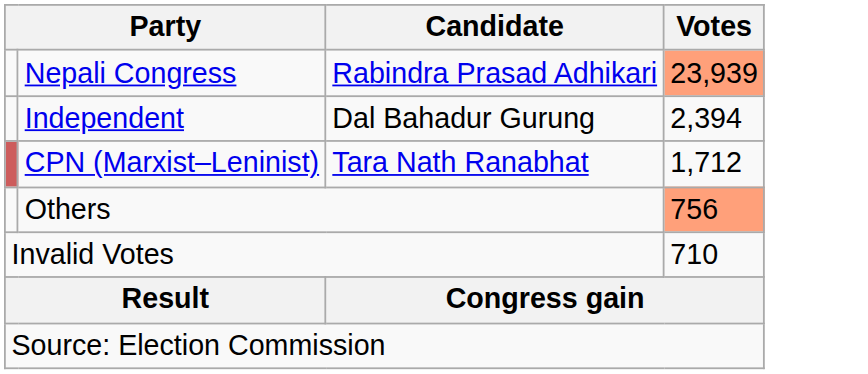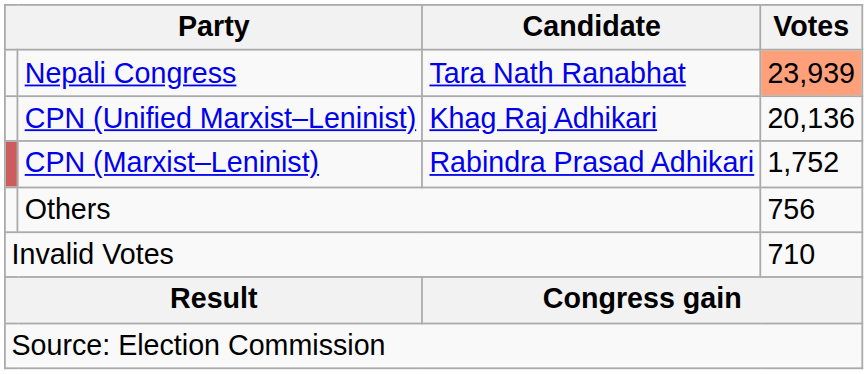(495, 72) Rabindra Prasad Adhikari -> (558, 72) Tara Nath Ranabhat
+ row: (220, 118)
- row: (104, 118)
(460, 163) Tara Nath Ranabhat -> (592, 163) Rabindra Prasad Adhikari
(706, 163) 1,712 -> (803, 163) 1,752
(694, 208) lightsalmon background -> (791, 208) no background
